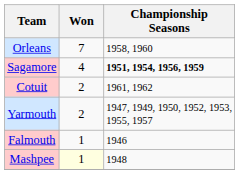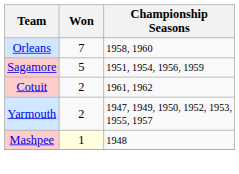(81, 67) 4 -> (81, 67) 5
(155, 67) bold -> (155, 68) normal
- row: (32, 140)
